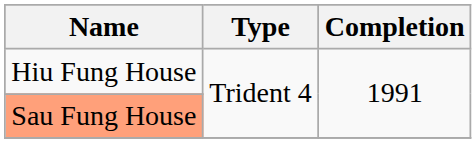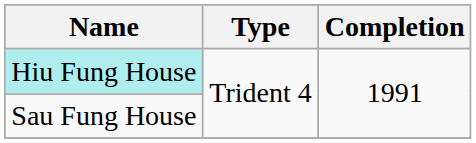(104, 71) no background -> (104, 71) paleturquoise background
(104, 115) lightsalmon background -> (104, 115) no background
